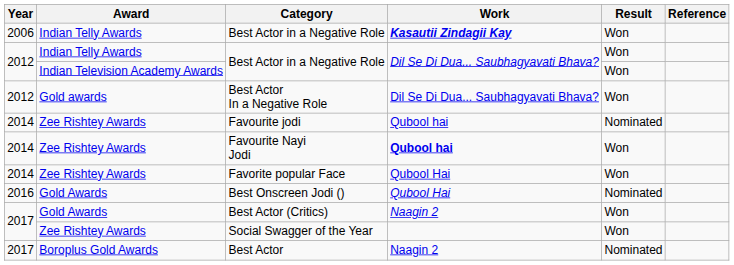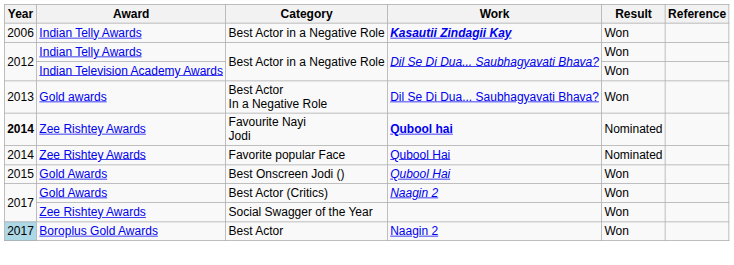(20, 96) 2012 -> (20, 96) 2013
- row: (93, 122)
(20, 148) normal -> (20, 129) bold
(617, 148) Won -> (634, 129) Nominated
(617, 174) Won -> (634, 155) Nominated
(20, 193) 2016 -> (20, 174) 2015
(634, 193) Nominated -> (617, 174) Won
(20, 250) no background -> (20, 231) lightblue background
(634, 250) Nominated -> (617, 231) Won
